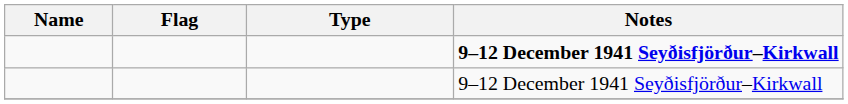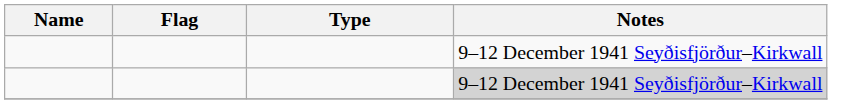(648, 51) bold -> (640, 51) normal
(640, 83) no background -> (640, 83) lightgrey background
